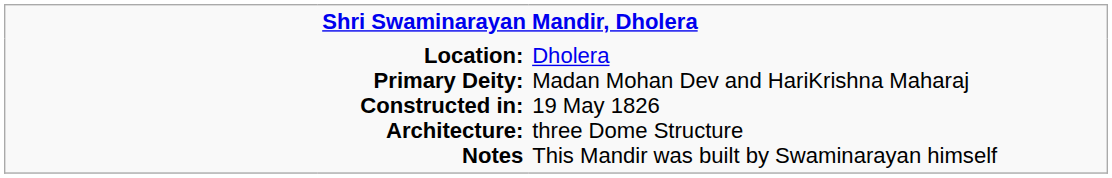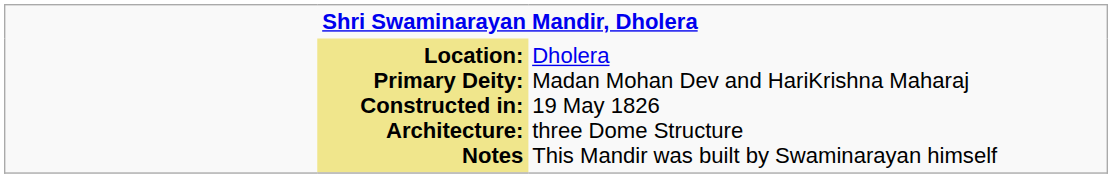(442, 105) no background -> (442, 105) khaki background
